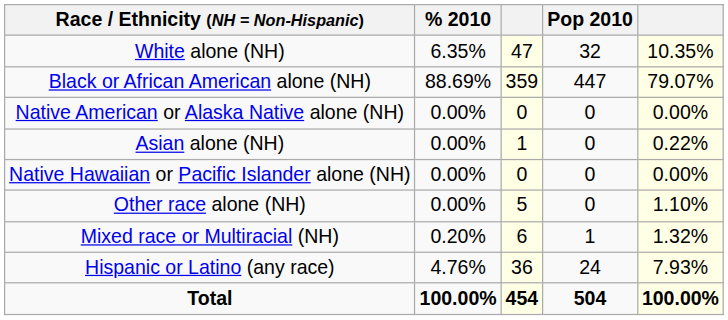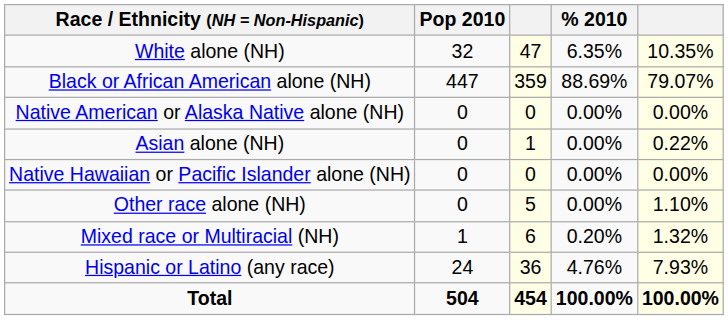columns swapped: (590, 19) <-> (458, 19)
